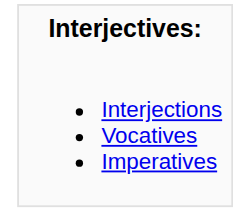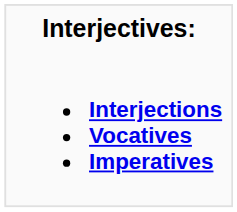(125, 136) normal -> (119, 136) bold
